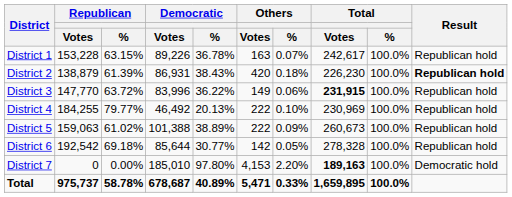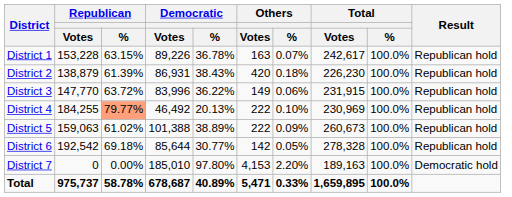(459, 73) bold -> (456, 73) normal
(344, 92) bold -> (344, 92) normal
(124, 110) no background -> (124, 110) lightsalmon background
(344, 165) bold -> (344, 165) normal
